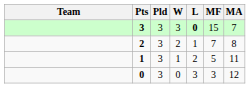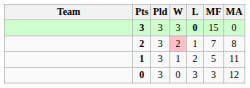(234, 28) 7 -> (234, 28) 0
(178, 43) no background -> (178, 43) pink background
